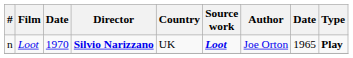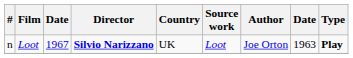(57, 44) 1970 -> (57, 44) 1967
(216, 44) bold -> (216, 44) normal
(305, 44) 1965 -> (305, 44) 1963
